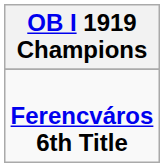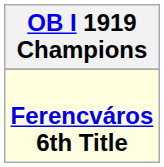(82, 129) no background -> (82, 129) lightyellow background
